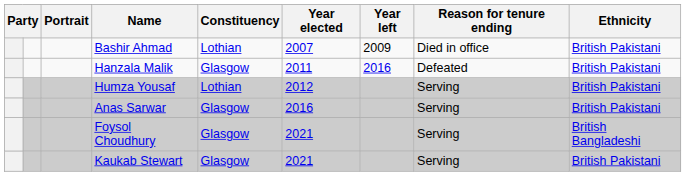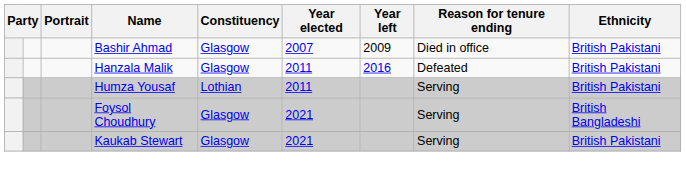(221, 48) Lothian -> (225, 48) Glasgow
(299, 87) 2012 -> (299, 87) 2011
- row: (130, 107)
